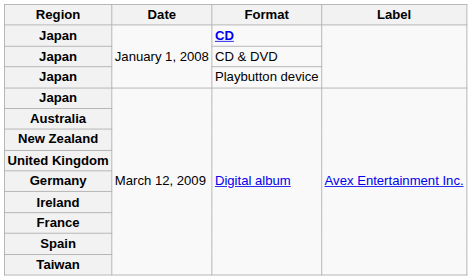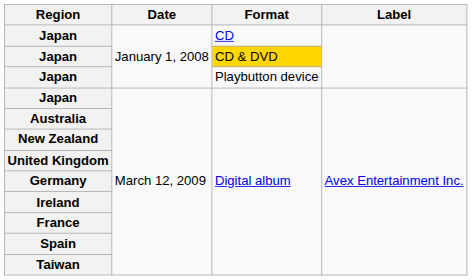(224, 35) bold -> (224, 35) normal
(246, 56) no background -> (246, 56) gold background
